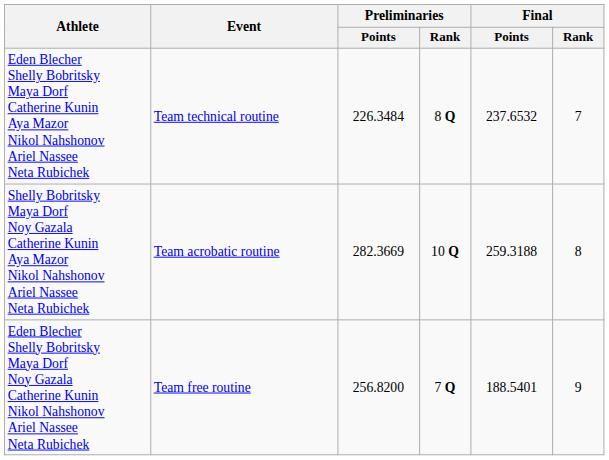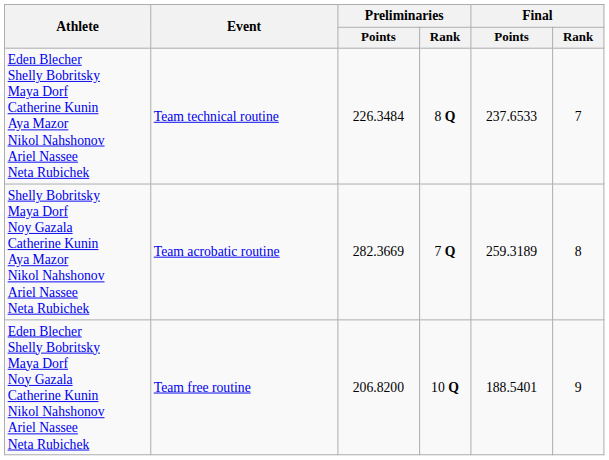(512, 116) 237.6532 -> (512, 116) 237.6533
(445, 252) 10 Q -> (445, 252) 7 Q
(512, 252) 259.3188 -> (512, 252) 259.3189
(378, 387) 256.8200 -> (378, 387) 206.8200
(445, 387) 7 Q -> (445, 387) 10 Q
